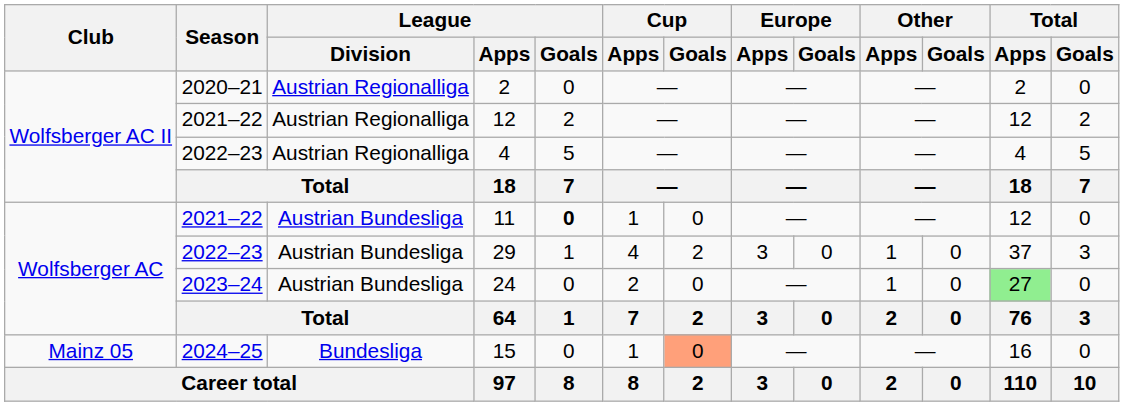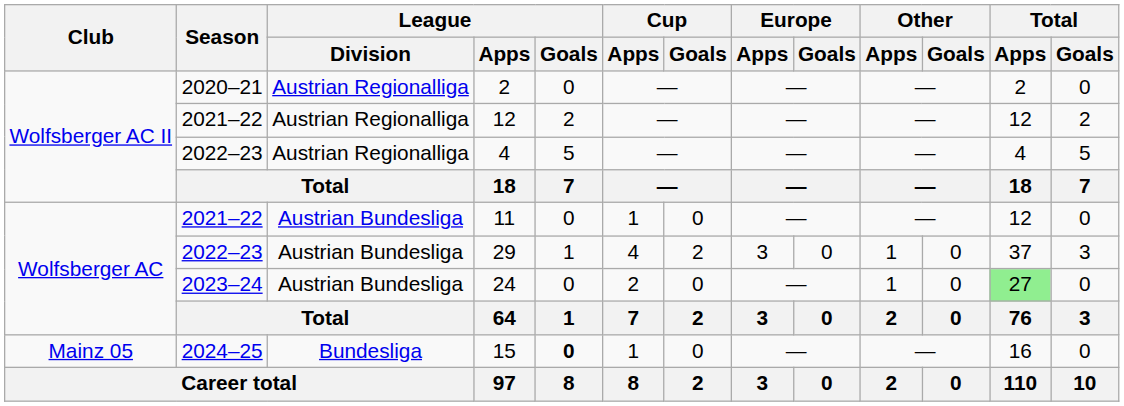(569, 218) bold -> (569, 218) normal
(569, 350) normal -> (569, 350) bold
(698, 350) lightsalmon background -> (698, 350) no background
